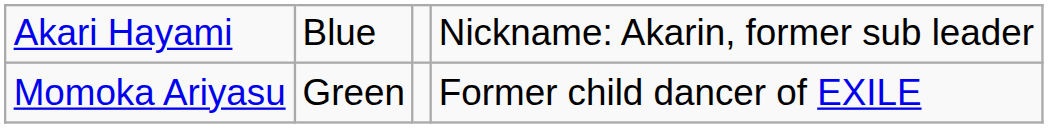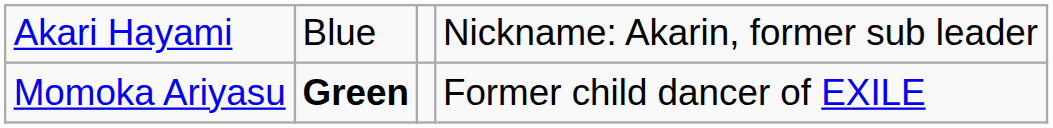(354, 92) normal -> (356, 92) bold
